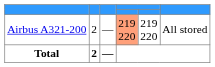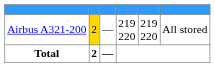(94, 29) no background -> (94, 29) gold background
(127, 29) lightsalmon background -> (127, 29) no background
